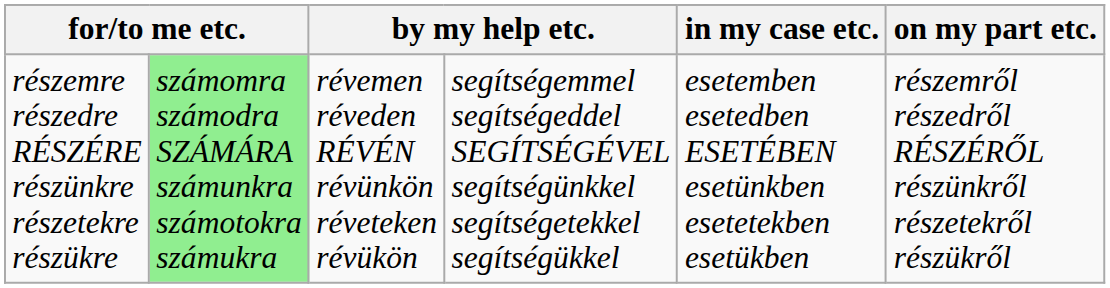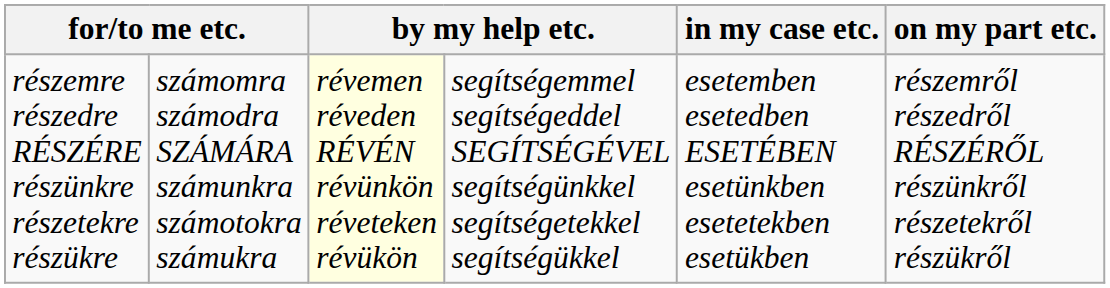(229, 168) lightgreen background -> (229, 168) no background
(377, 168) no background -> (377, 168) lightyellow background
